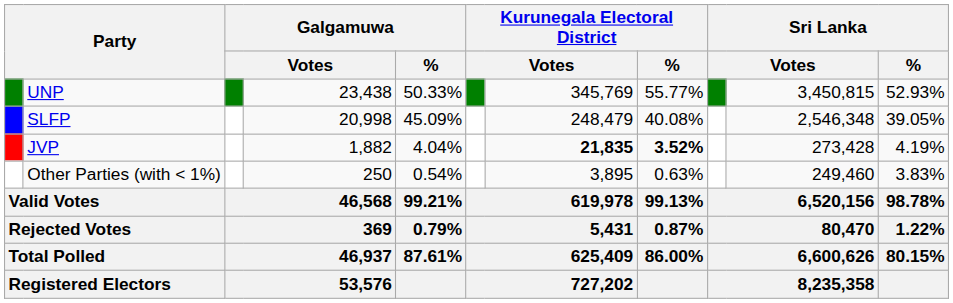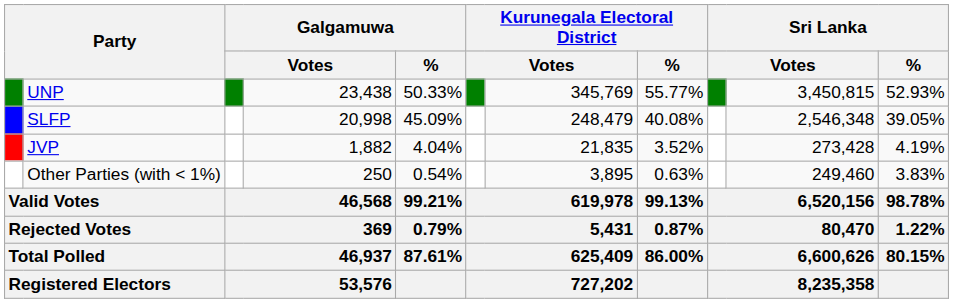(607, 147) bold -> (607, 147) normal
(679, 147) bold -> (679, 147) normal
